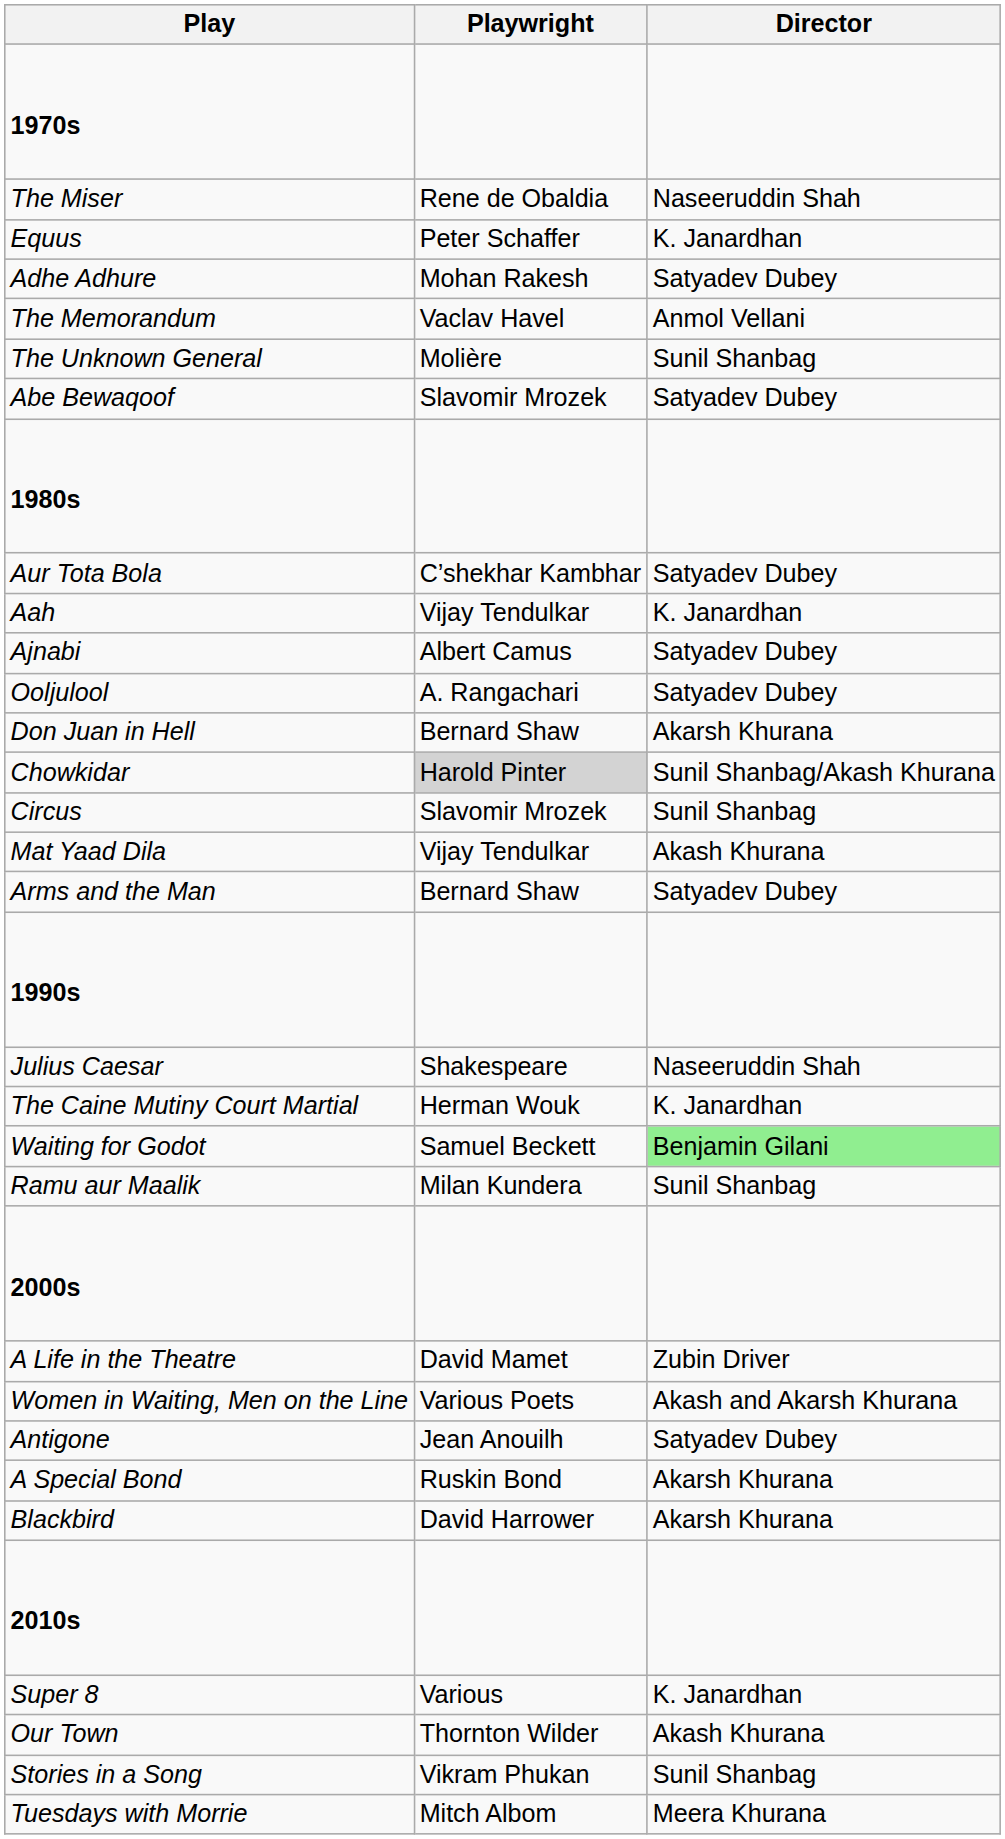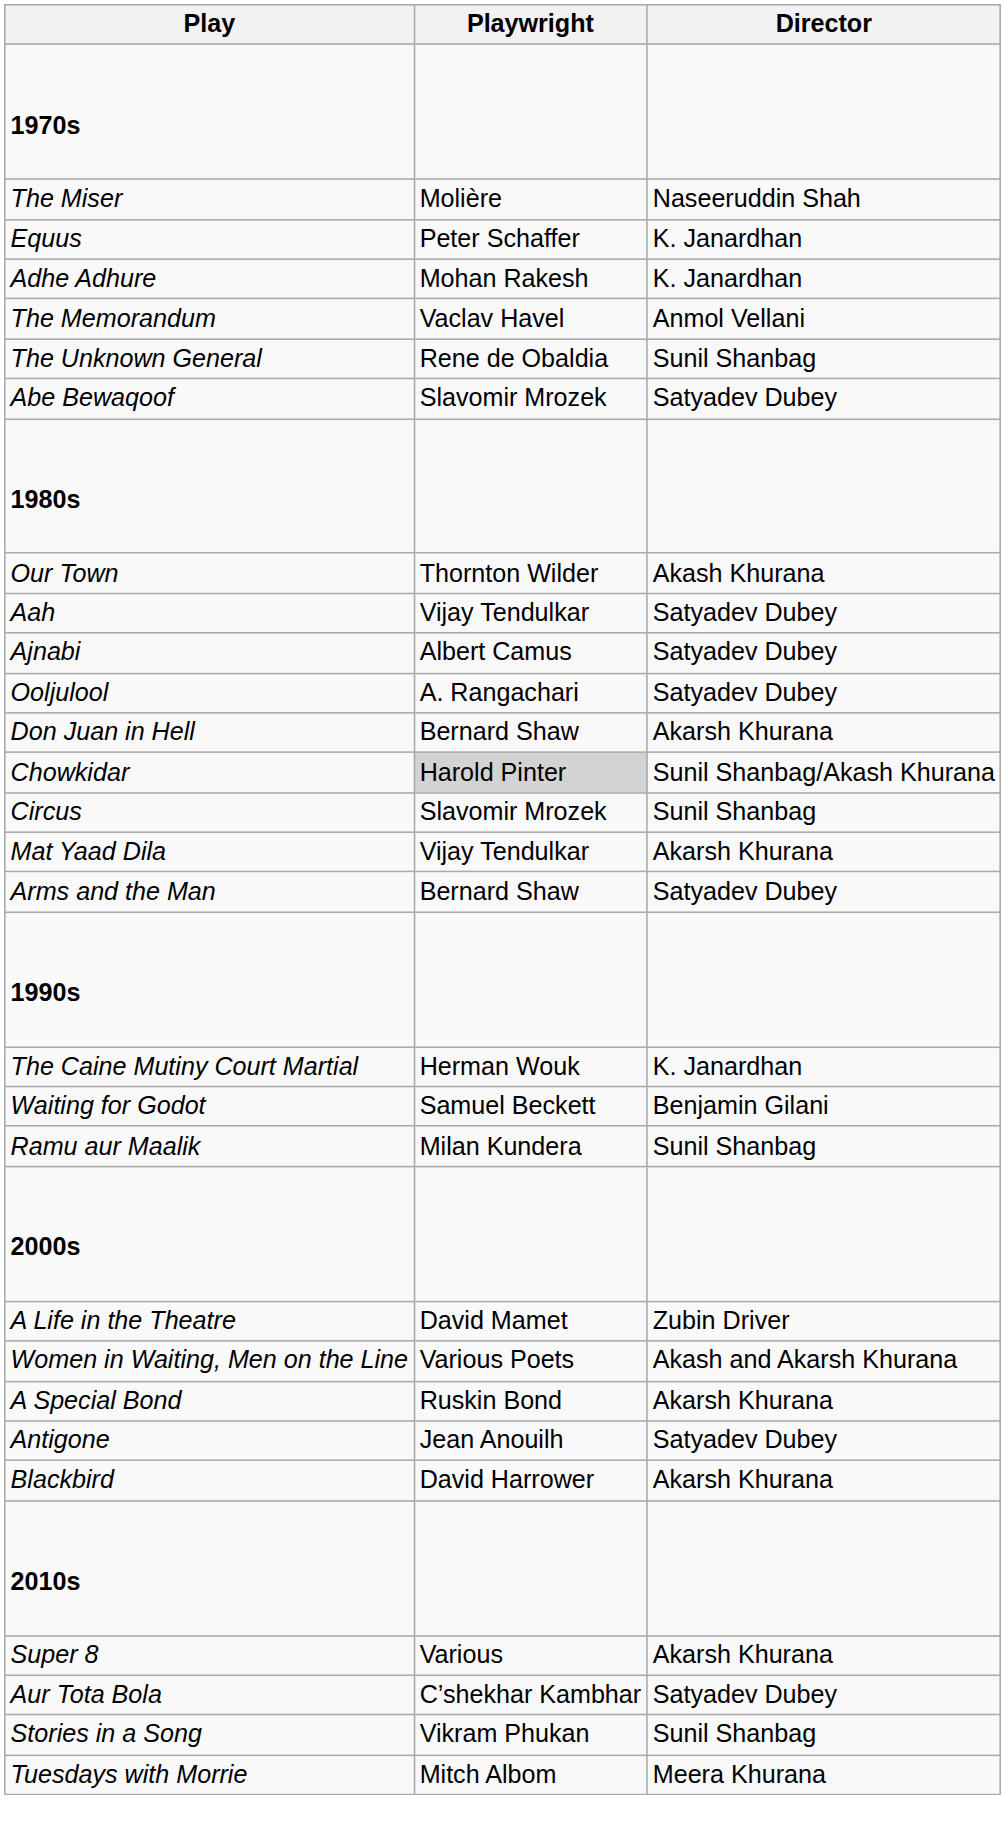(514, 199) Rene de Obaldia -> (461, 199) Molière
(745, 278) Satyadev Dubey -> (727, 278) K. Janardhan
(461, 358) Molière -> (514, 358) Rene de Obaldia
rows swapped: (86, 573) <-> (65, 1734)
(727, 612) K. Janardhan -> (745, 612) Satyadev Dubey
(739, 851) Akash Khurana -> (743, 851) Akarsh Khurana
- row: (87, 1066)
(741, 1146) lightgreen background -> (741, 1106) no background
rows swapped: (96, 1480) <-> (60, 1440)
(727, 1694) K. Janardhan -> (743, 1654) Akarsh Khurana
